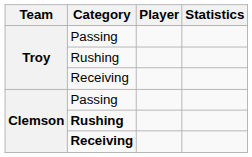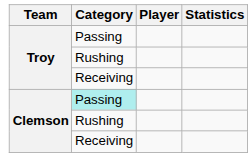(94, 99) no background -> (98, 99) paleturquoise background
(97, 120) bold -> (99, 120) normal
(102, 141) bold -> (104, 141) normal
